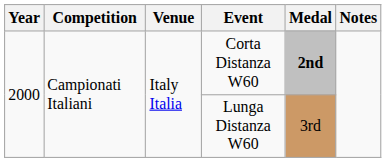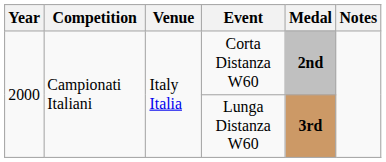(310, 126) normal -> (310, 126) bold
